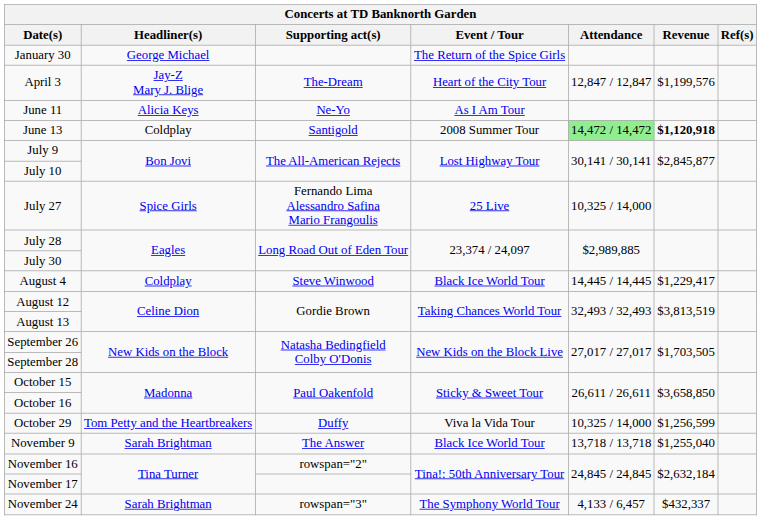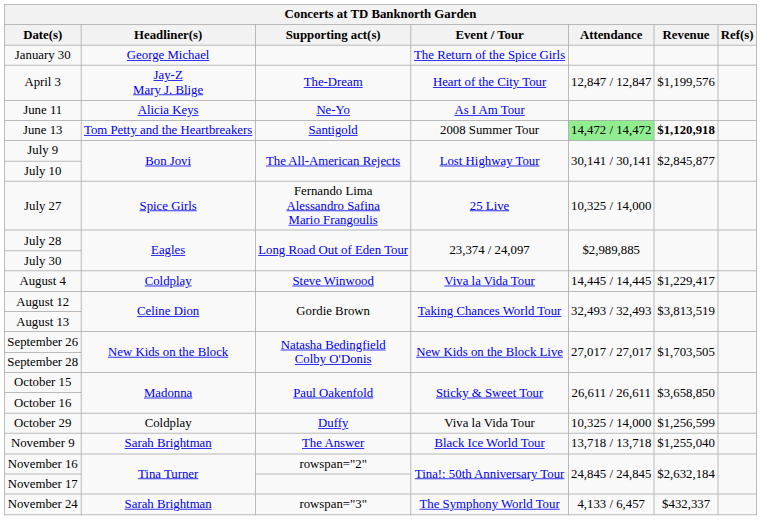(168, 130) Coldplay -> (168, 130) Tom Petty and the Heartbreakers
(490, 281) Black Ice World Tour -> (490, 281) Viva la Vida Tour
(168, 423) Tom Petty and the Heartbreakers -> (168, 423) Coldplay
